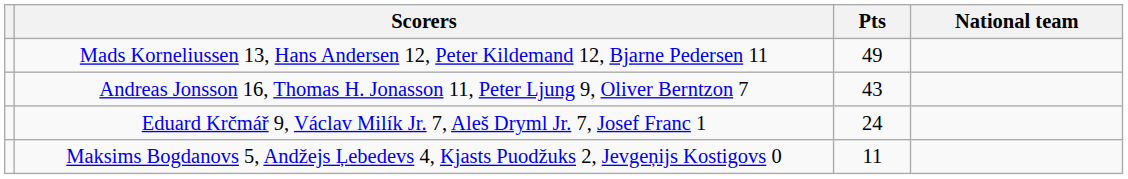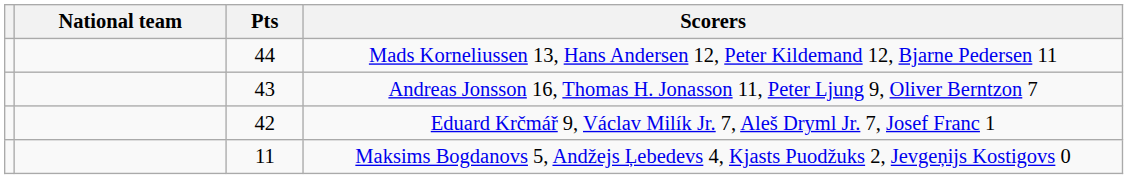columns swapped: (1017, 21) <-> (424, 21)
(872, 55) 49 -> (265, 55) 44
(872, 123) 24 -> (265, 123) 42
